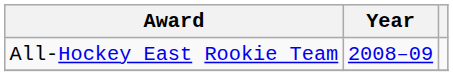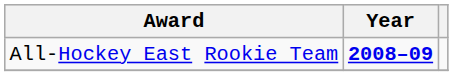(391, 54) normal -> (391, 54) bold
